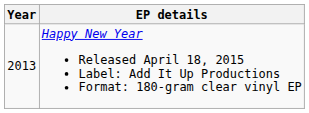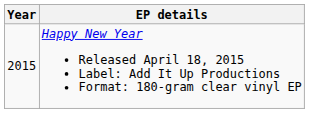(22, 66) 2013 -> (22, 66) 2015
